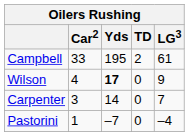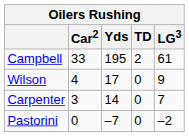(112, 79) bold -> (112, 79) normal
(75, 121) 1 -> (75, 121) 0
(165, 121) –4 -> (165, 121) –2
